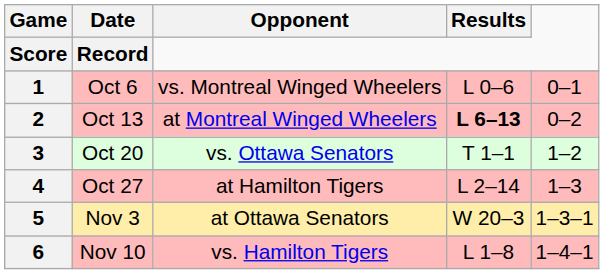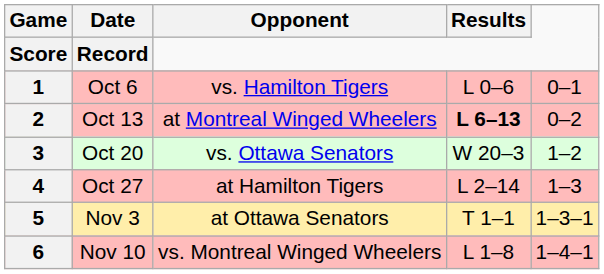(300, 86) vs. Montreal Winged Wheelers -> (300, 86) vs. Hamilton Tigers
(488, 152) T 1–1 -> (488, 152) W 20–3
(488, 218) W 20–3 -> (488, 218) T 1–1
(300, 251) vs. Hamilton Tigers -> (300, 251) vs. Montreal Winged Wheelers
